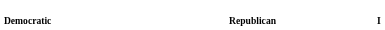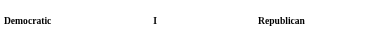columns swapped: (379, 8) <-> (253, 8)
